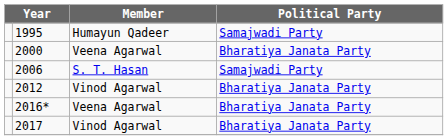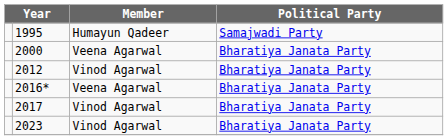- row: (29, 70)
+ row: (29, 126)
